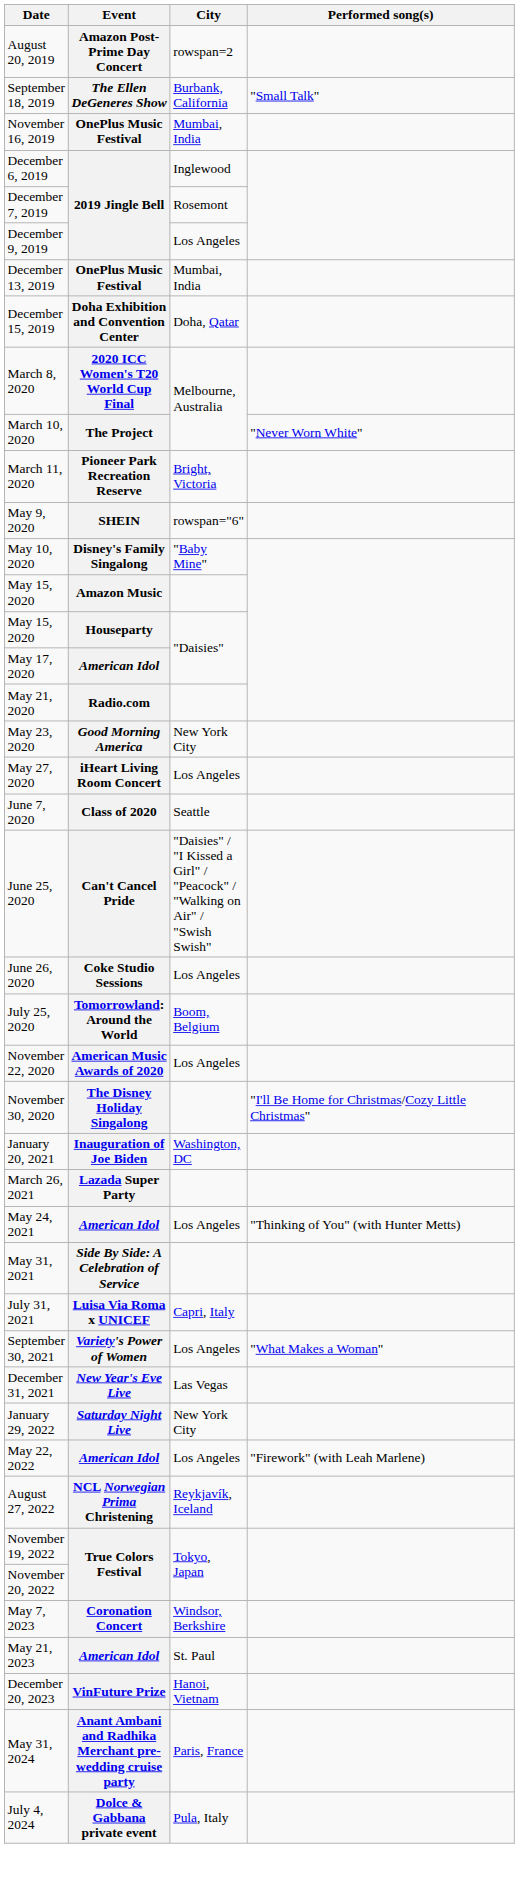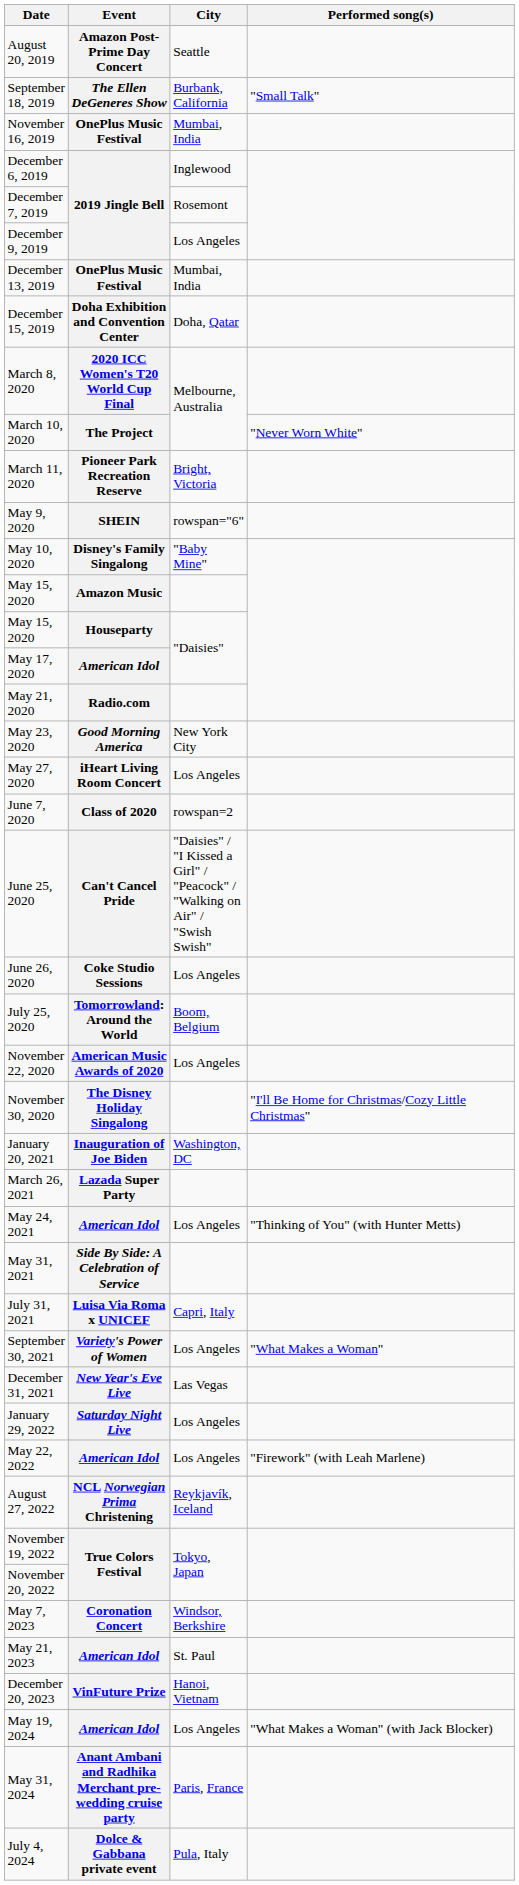(203, 51) rowspan=2 -> (191, 51) Seattle
(191, 811) Seattle -> (203, 811) rowspan=2
(200, 1421) New York City -> (207, 1421) Los Angeles
+ row: (30, 1728)
